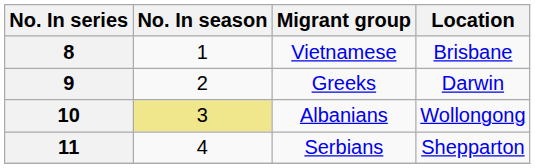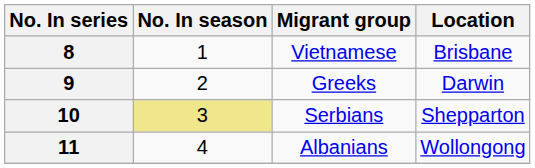(344, 115) Albanians -> (344, 115) Serbians
(473, 115) Wollongong -> (473, 115) Shepparton
(344, 147) Serbians -> (344, 147) Albanians
(473, 147) Shepparton -> (473, 147) Wollongong
